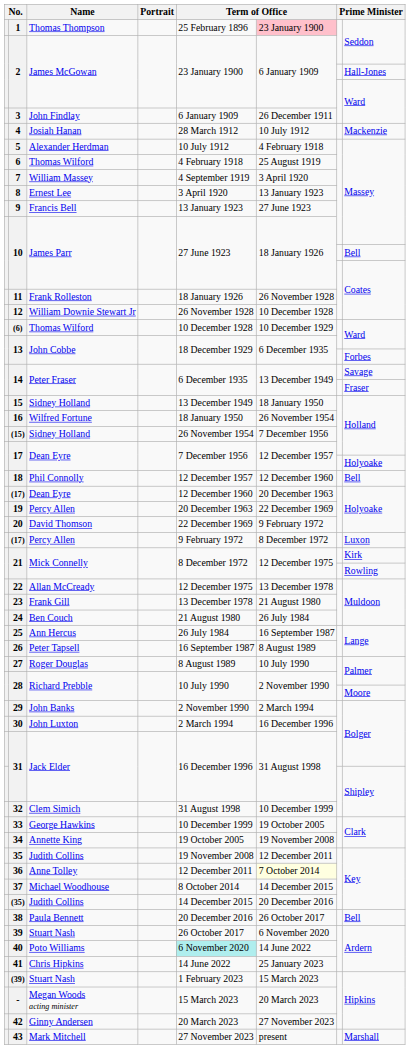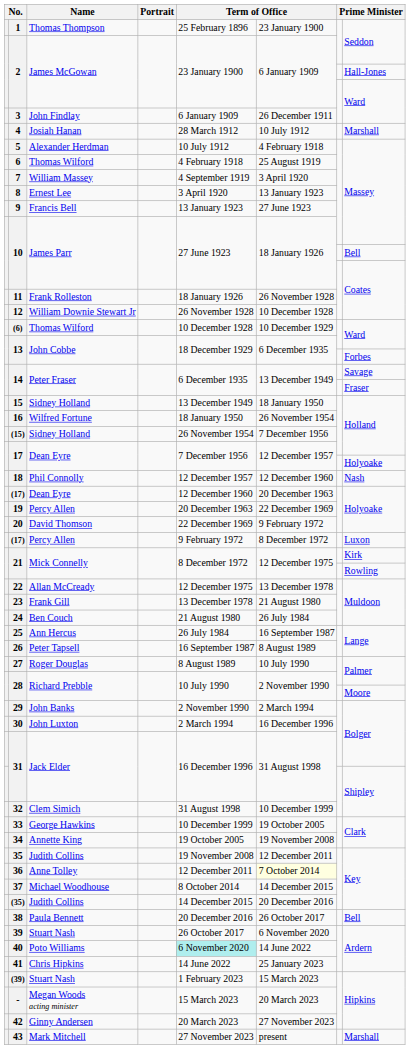(291, 27) pink background -> (291, 27) no background
(366, 131) Mackenzie -> (362, 131) Marshall
(352, 478) Bell -> (354, 478) Nash
